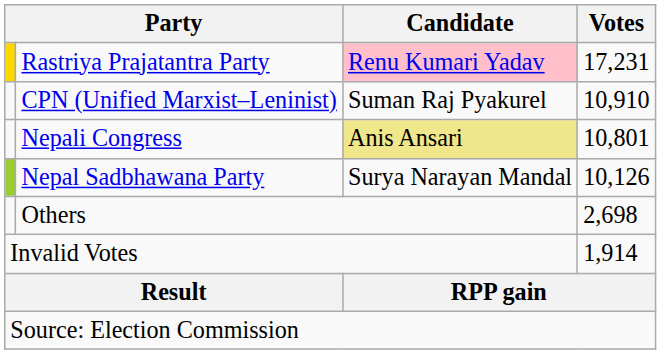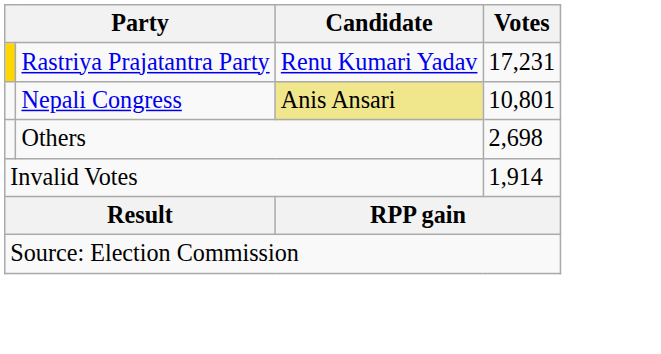(446, 61) pink background -> (379, 61) no background
- row: (179, 100)
- row: (143, 176)
